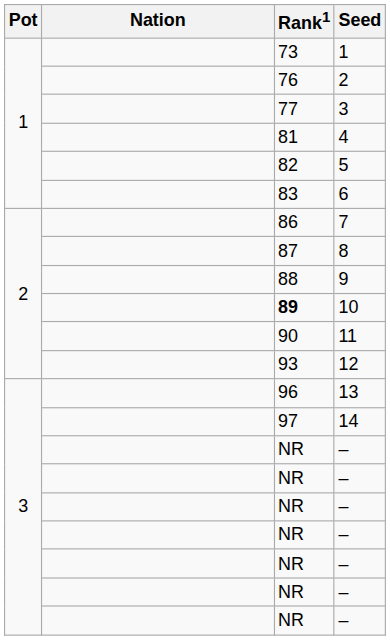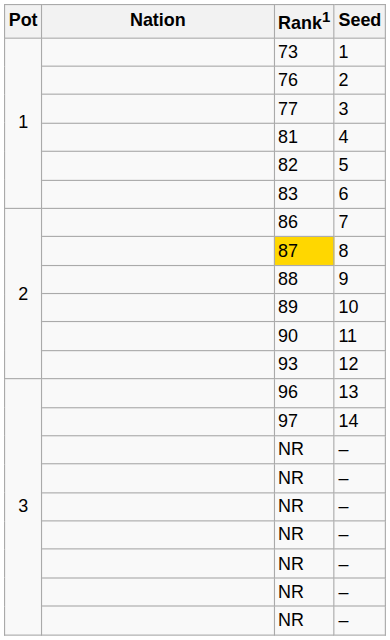(288, 250) no background -> (288, 250) gold background
(288, 307) bold -> (288, 307) normal
